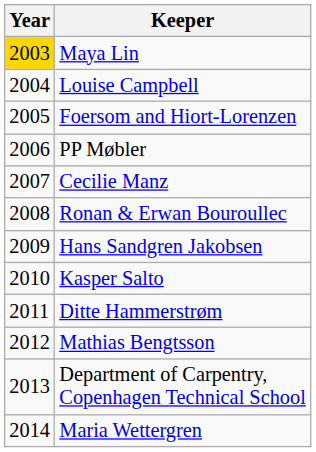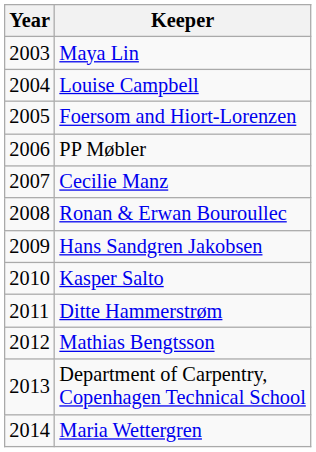(30, 52) gold background -> (30, 52) no background
